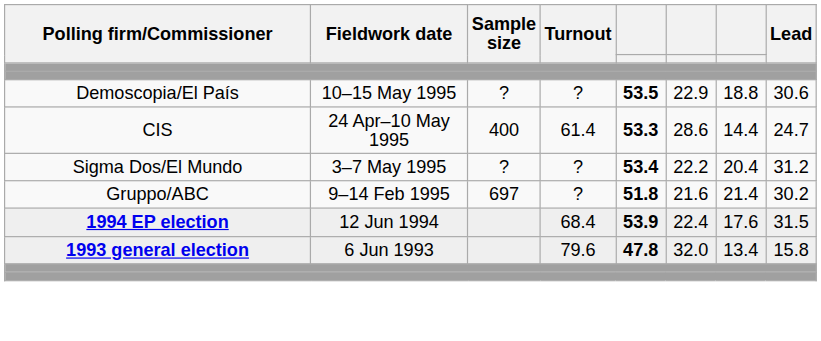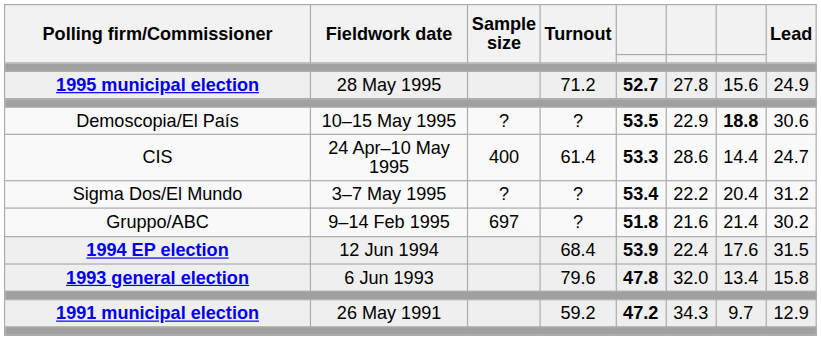+ row: (158, 85)
(741, 93) normal -> (741, 121) bold
+ row: (158, 313)
